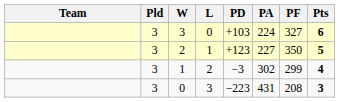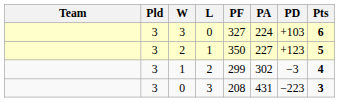columns swapped: (293, 13) <-> (238, 13)
